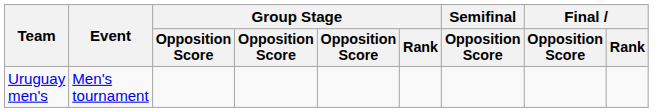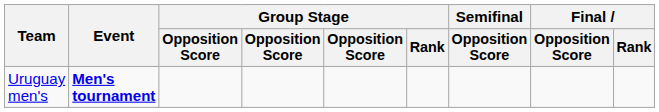(111, 87) normal -> (114, 87) bold
